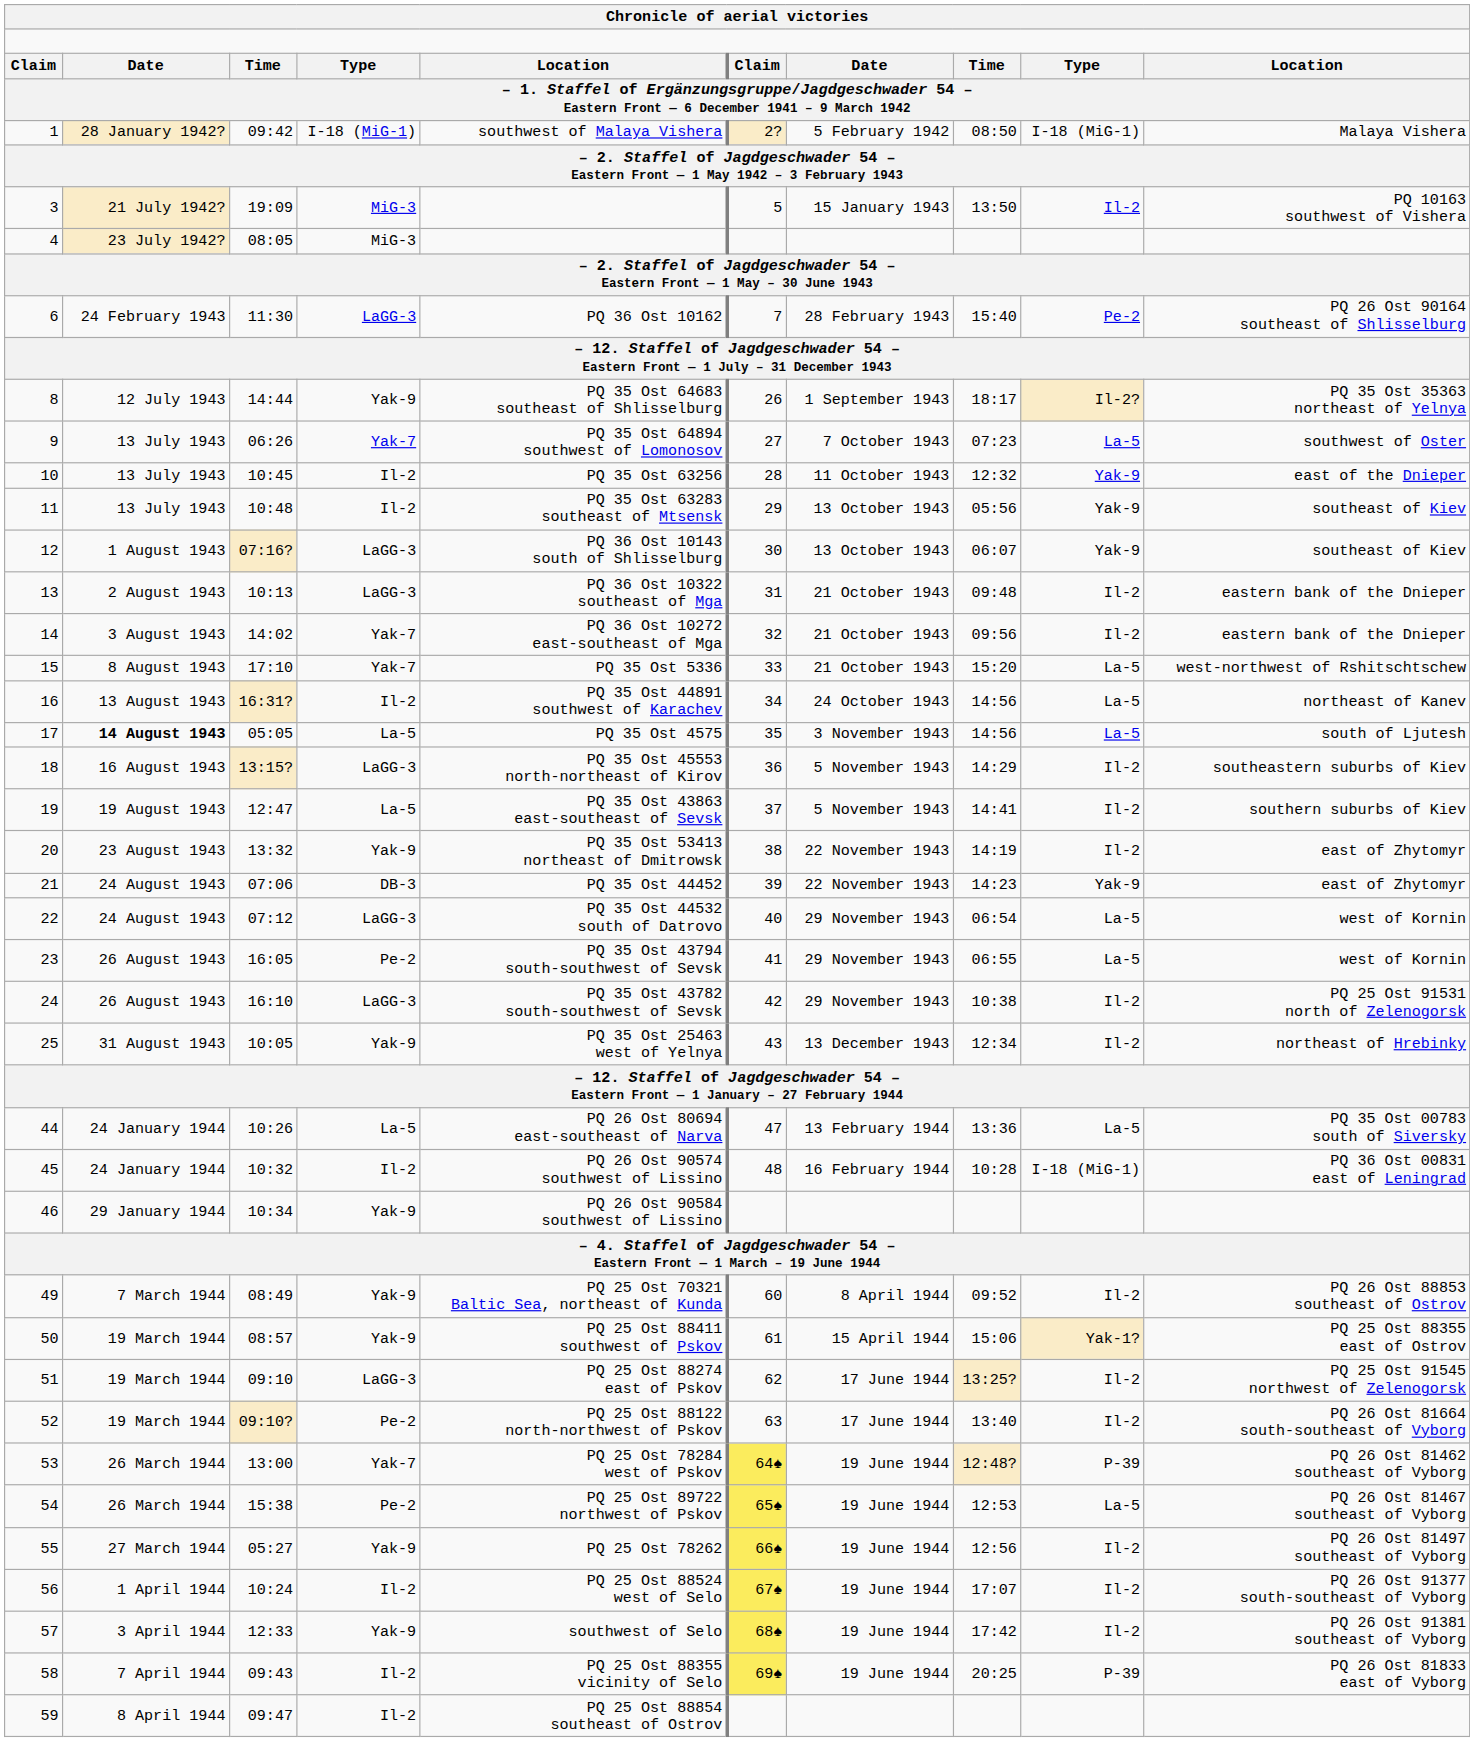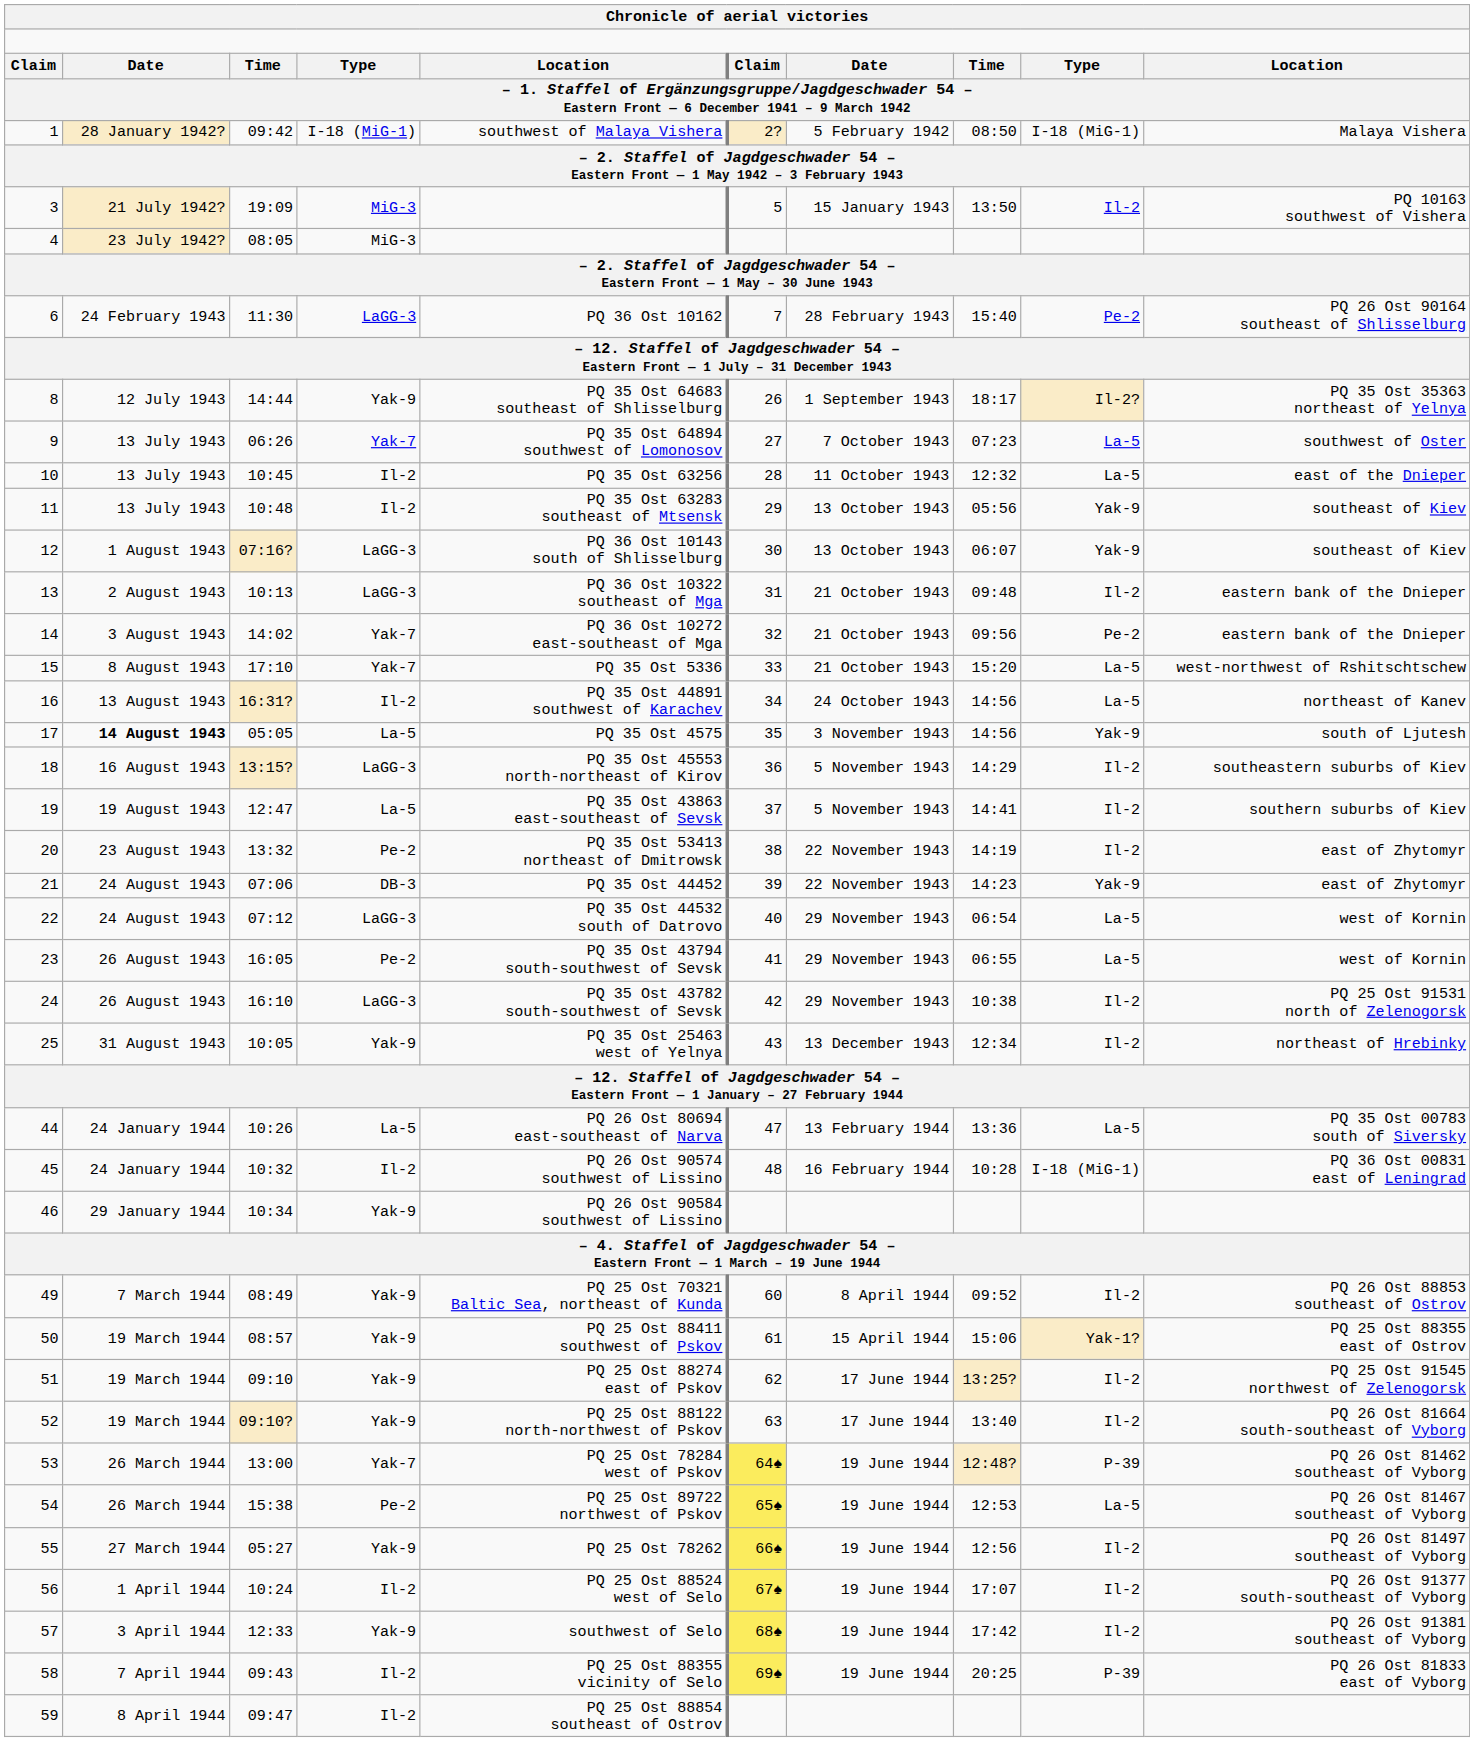(1117, 476) Yak-9 -> (1122, 476) La-5
(1122, 635) Il-2 -> (1122, 635) Pe-2
(1122, 735) La-5 -> (1117, 735) Yak-9
(394, 852) Yak-9 -> (398, 852) Pe-2
(389, 1380) LaGG-3 -> (394, 1380) Yak-9
(398, 1422) Pe-2 -> (394, 1422) Yak-9
